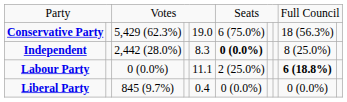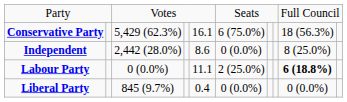(202, 32) 19.0 -> (202, 32) 16.1
(202, 50) 8.3 -> (202, 50) 8.6
(241, 50) bold -> (241, 50) normal
